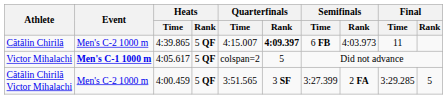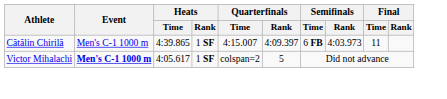(112, 43) Men's C-2 1000 m -> (112, 43) Men's C-1 1000 m
(205, 43) 5 QF -> (205, 43) 1 SF
(282, 43) bold -> (281, 43) normal
(205, 59) 5 QF -> (205, 59) 1 SF
- row: (39, 81)
